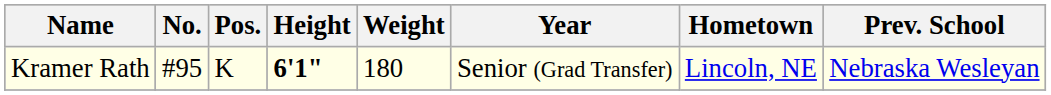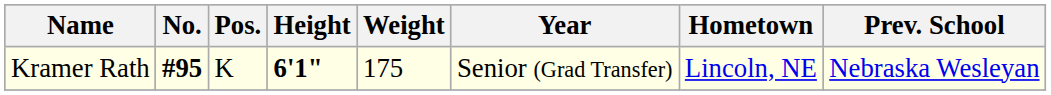(182, 68) normal -> (182, 68) bold
(383, 68) 180 -> (383, 68) 175
